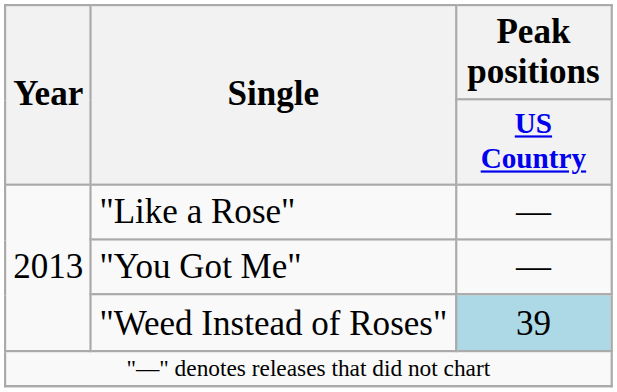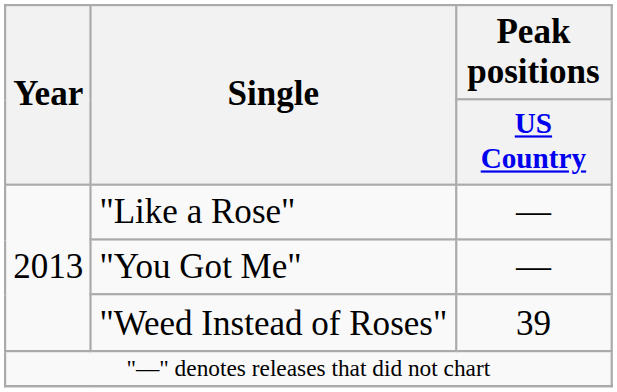(533, 322) lightblue background -> (533, 322) no background
